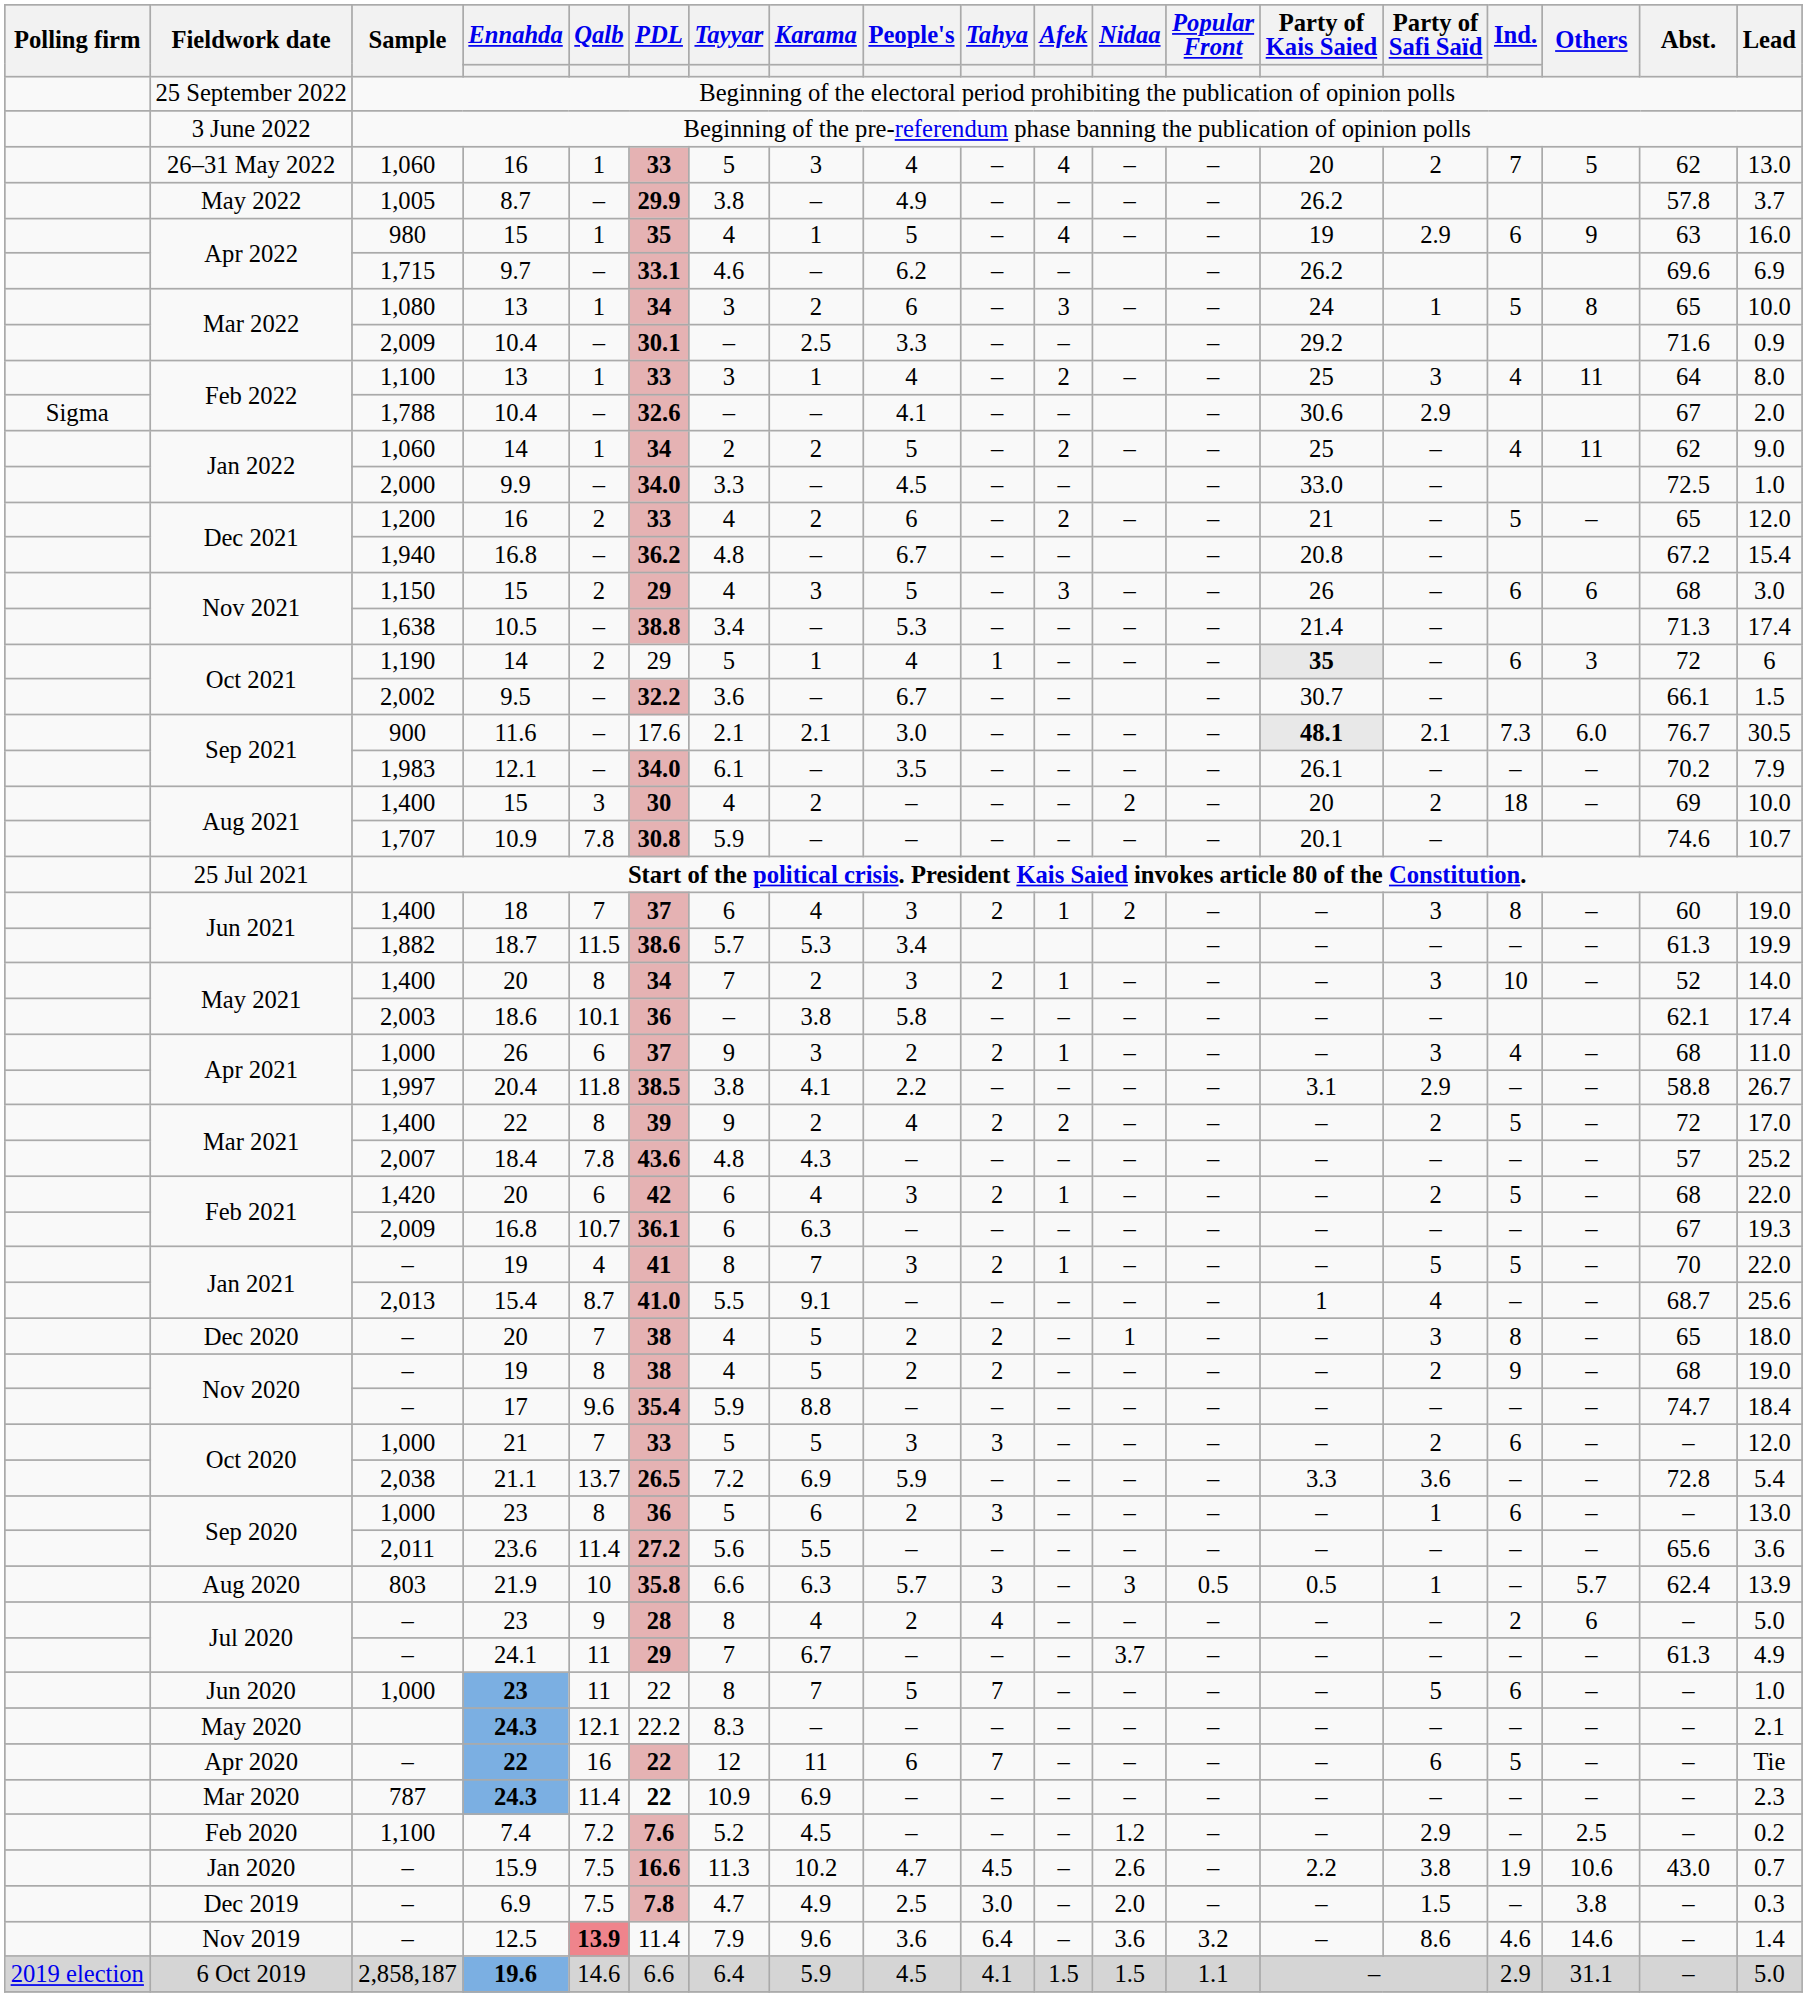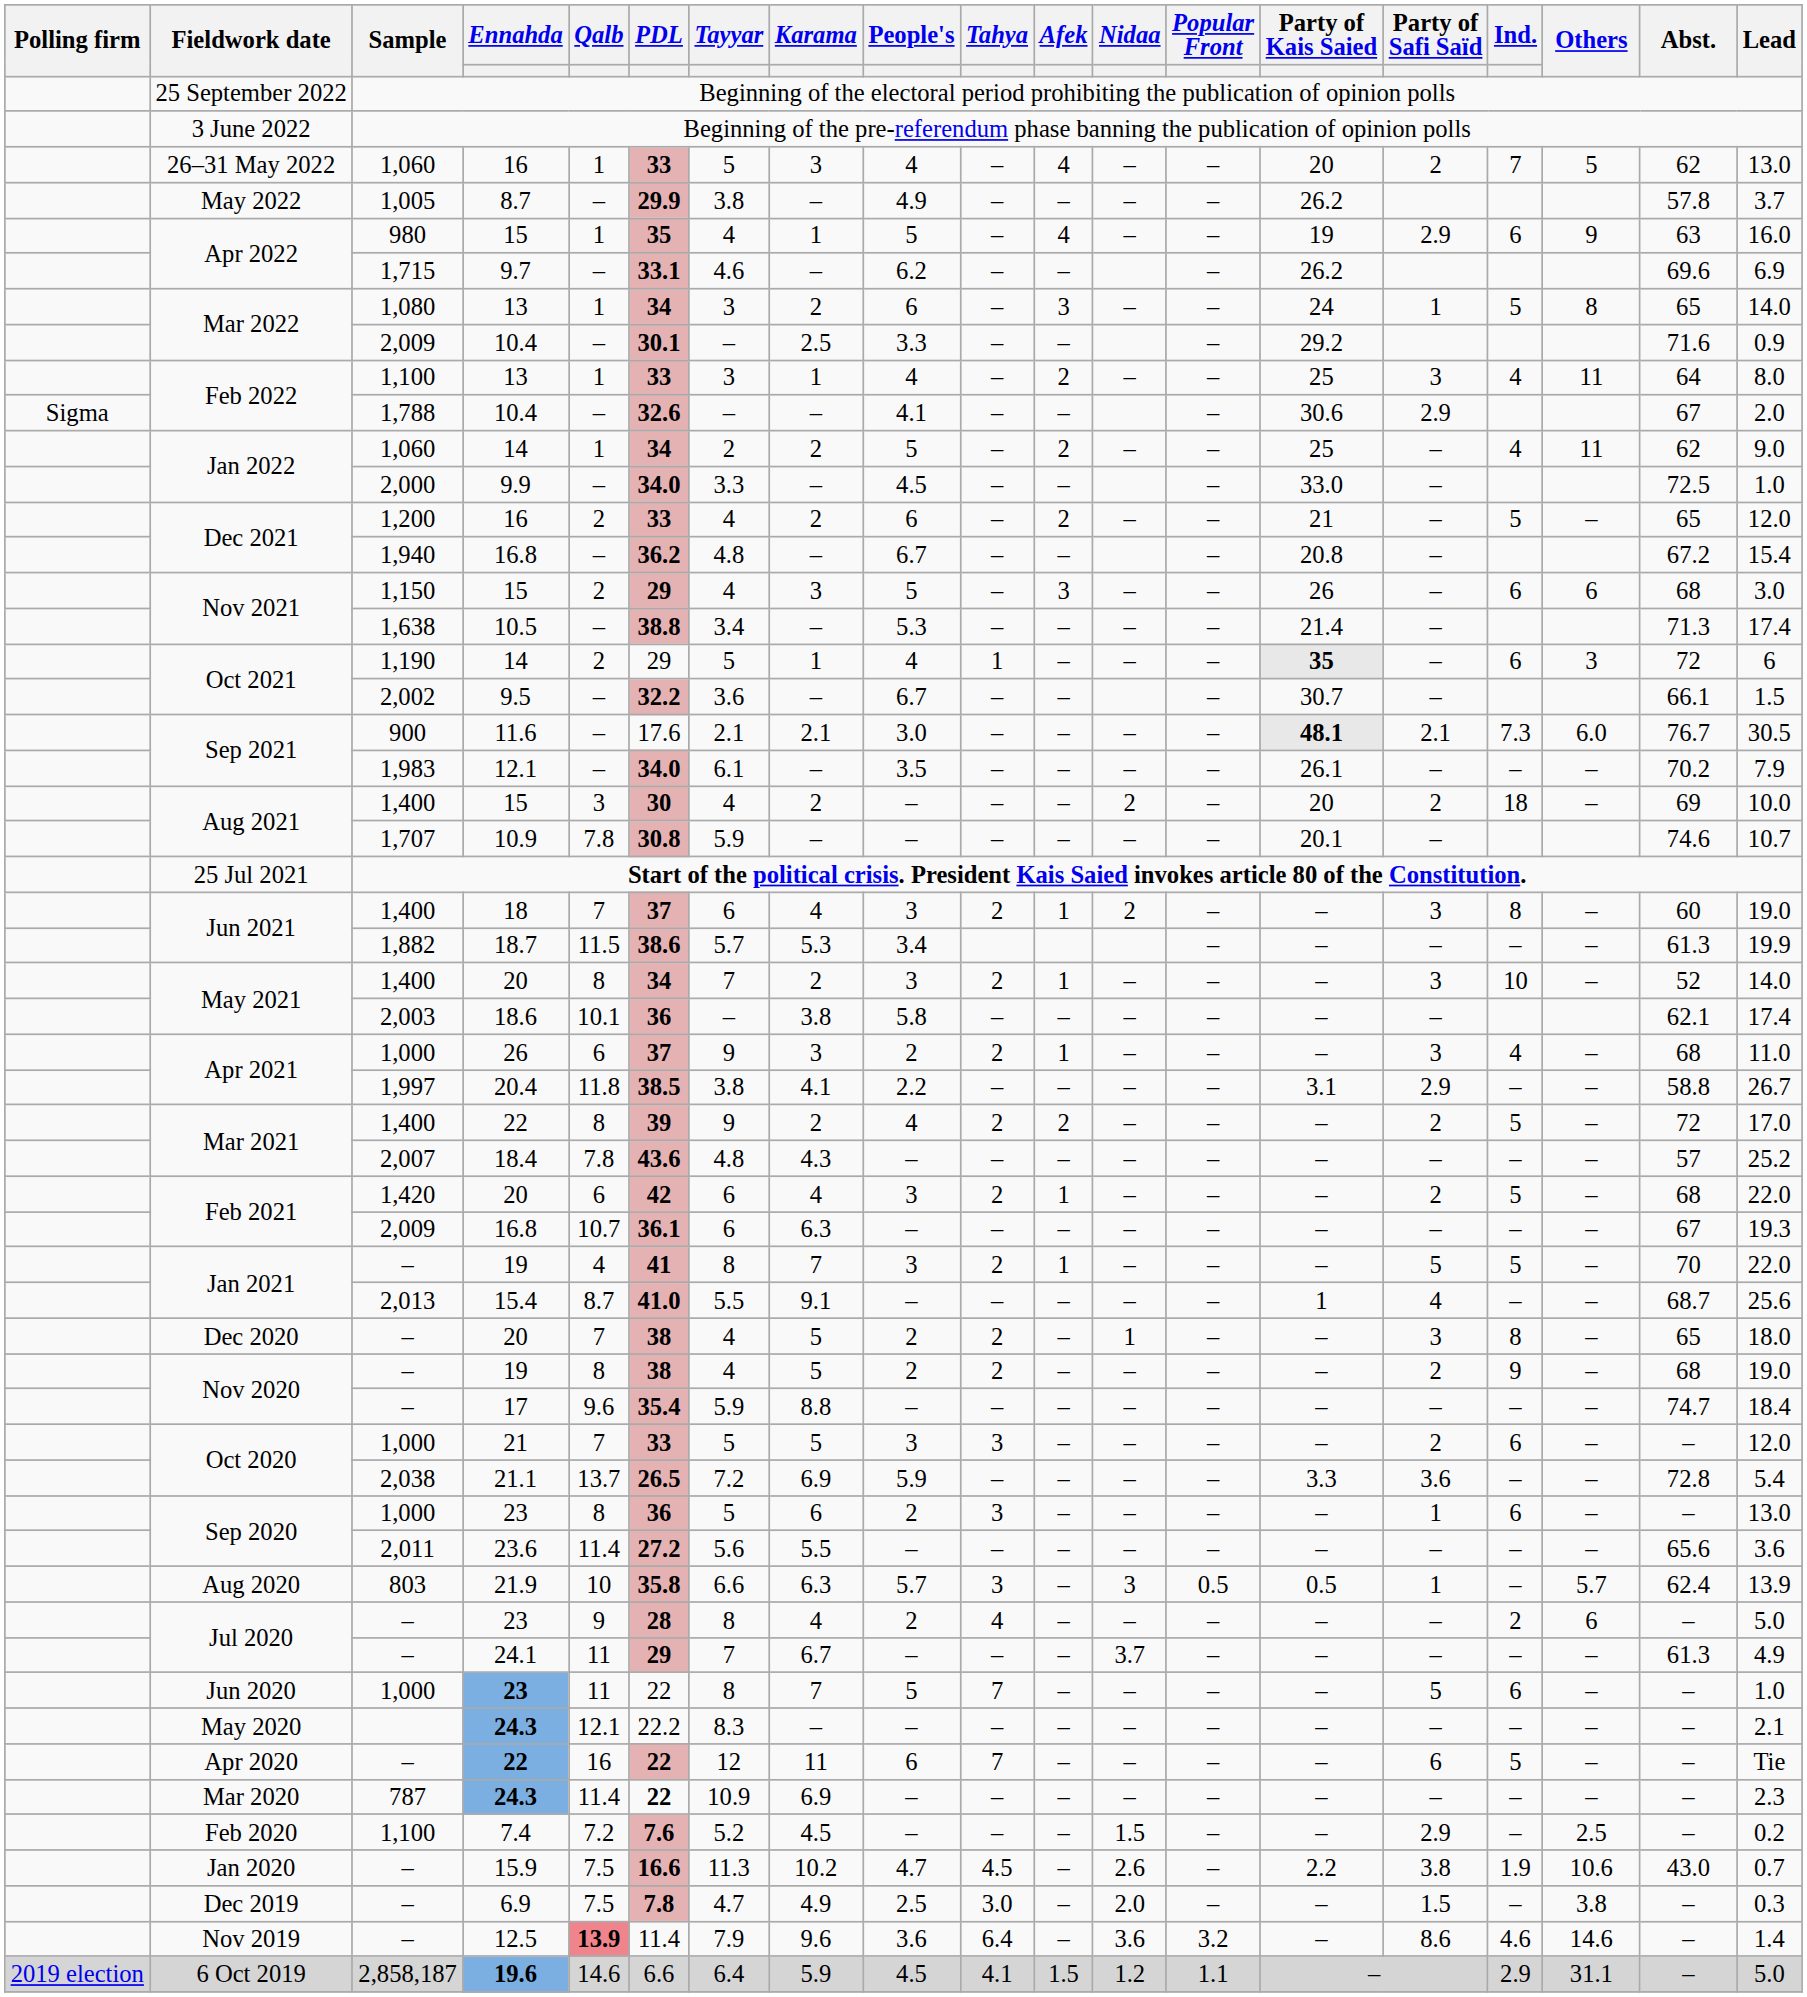(1769, 307) 10.0 -> (1769, 307) 14.0
(1130, 1833) 1.2 -> (1130, 1833) 1.5
(1130, 1975) 1.5 -> (1130, 1975) 1.2
